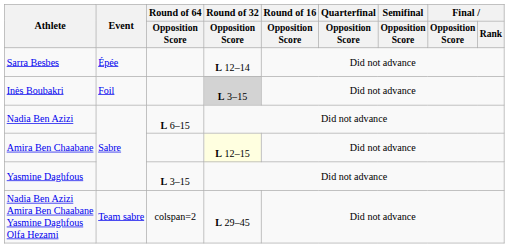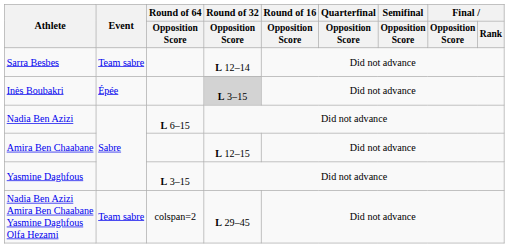(108, 62) Épée -> (121, 62) Team sabre
(106, 91) Foil -> (108, 91) Épée
(233, 154) lightyellow background -> (233, 154) no background
